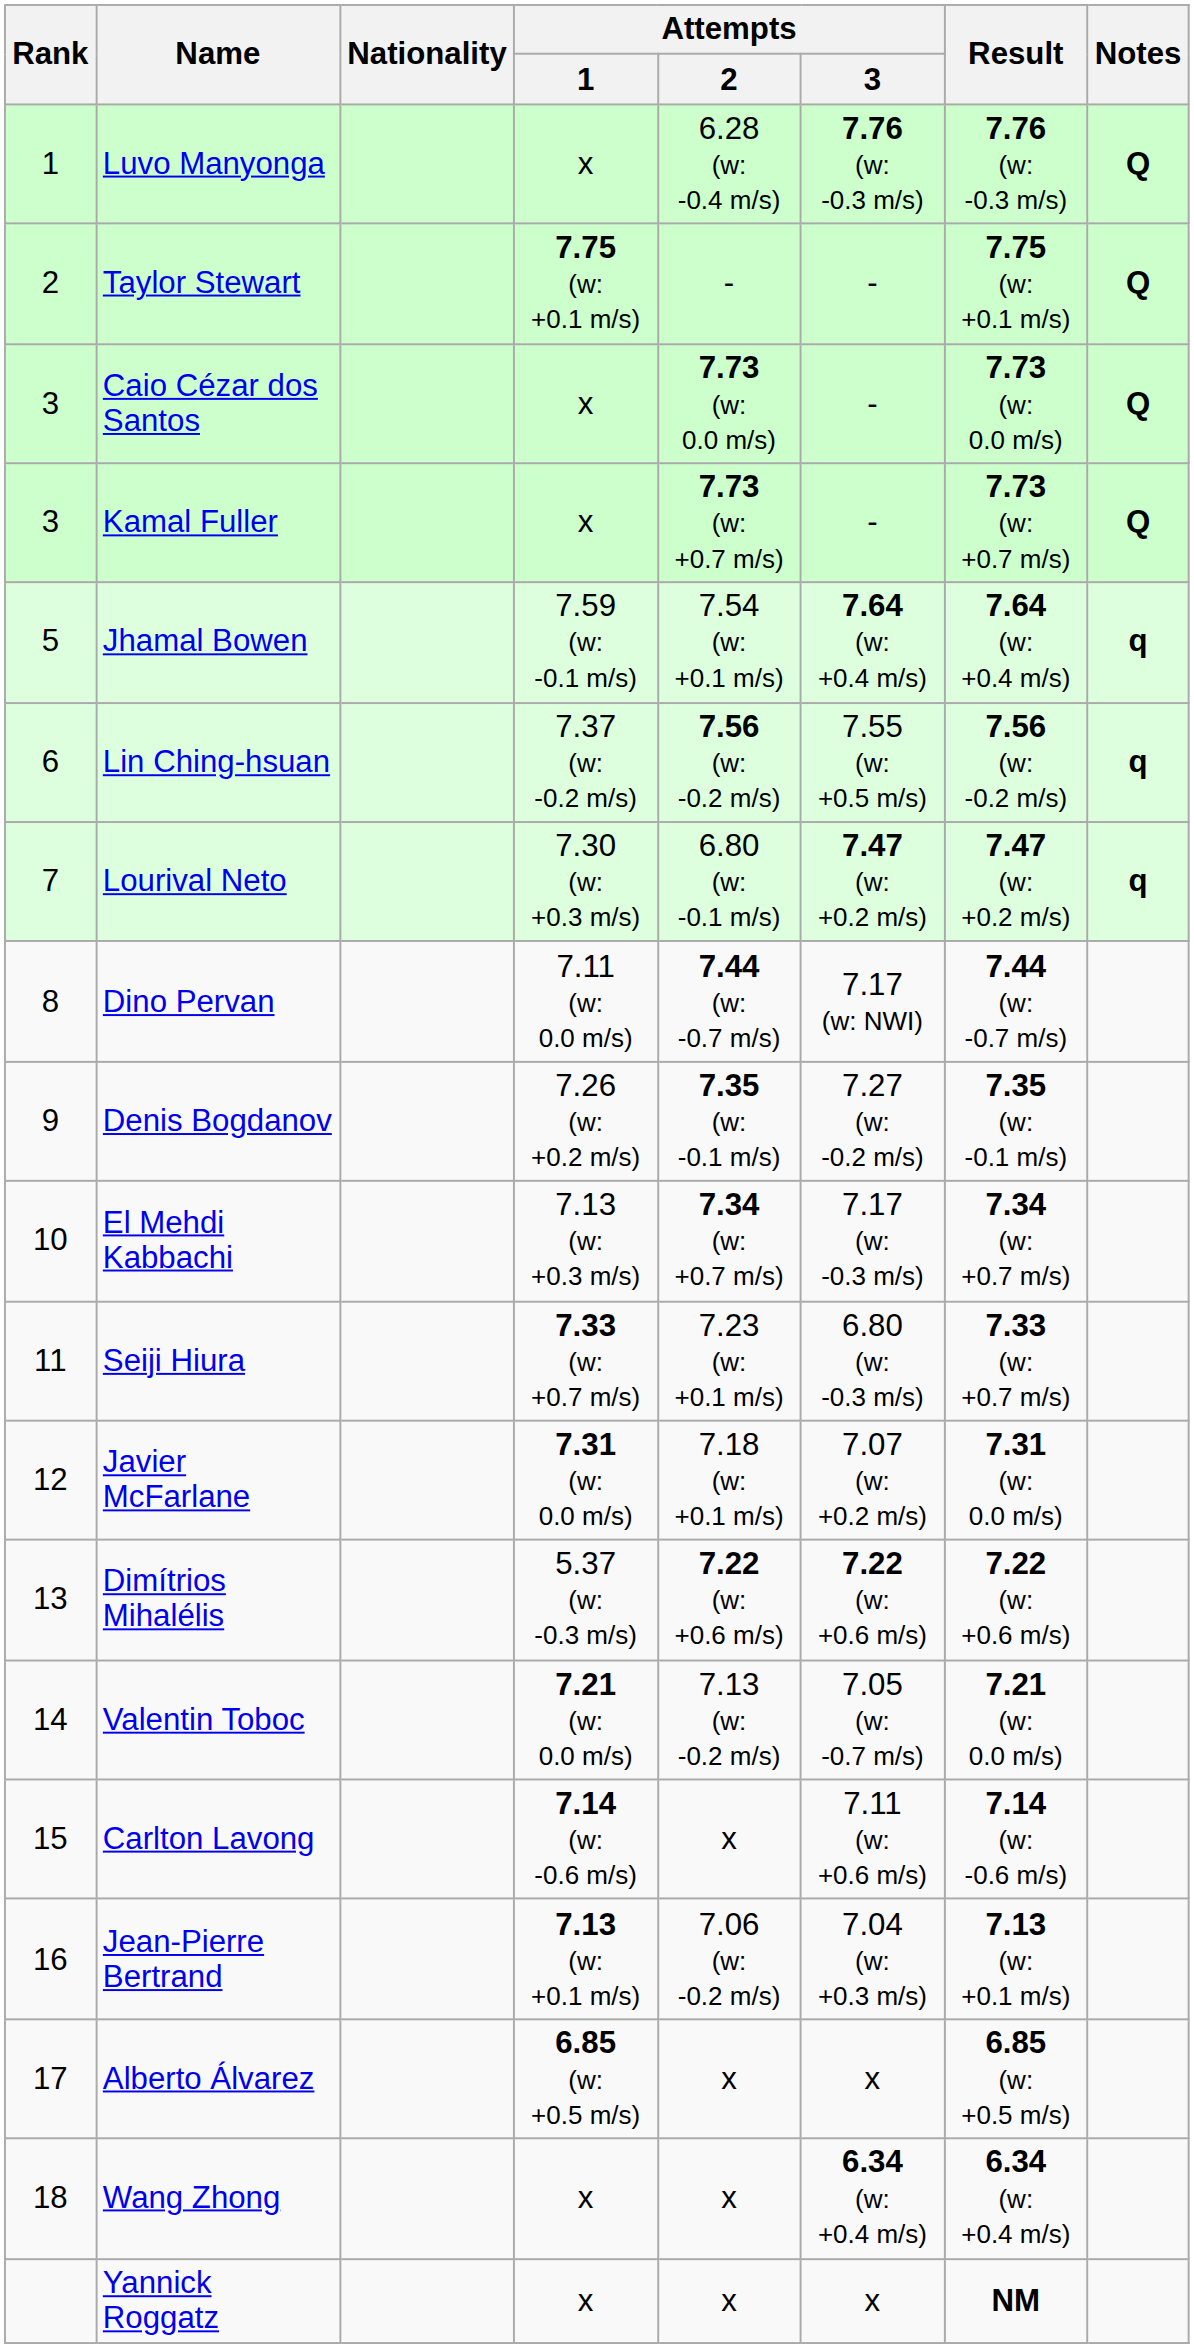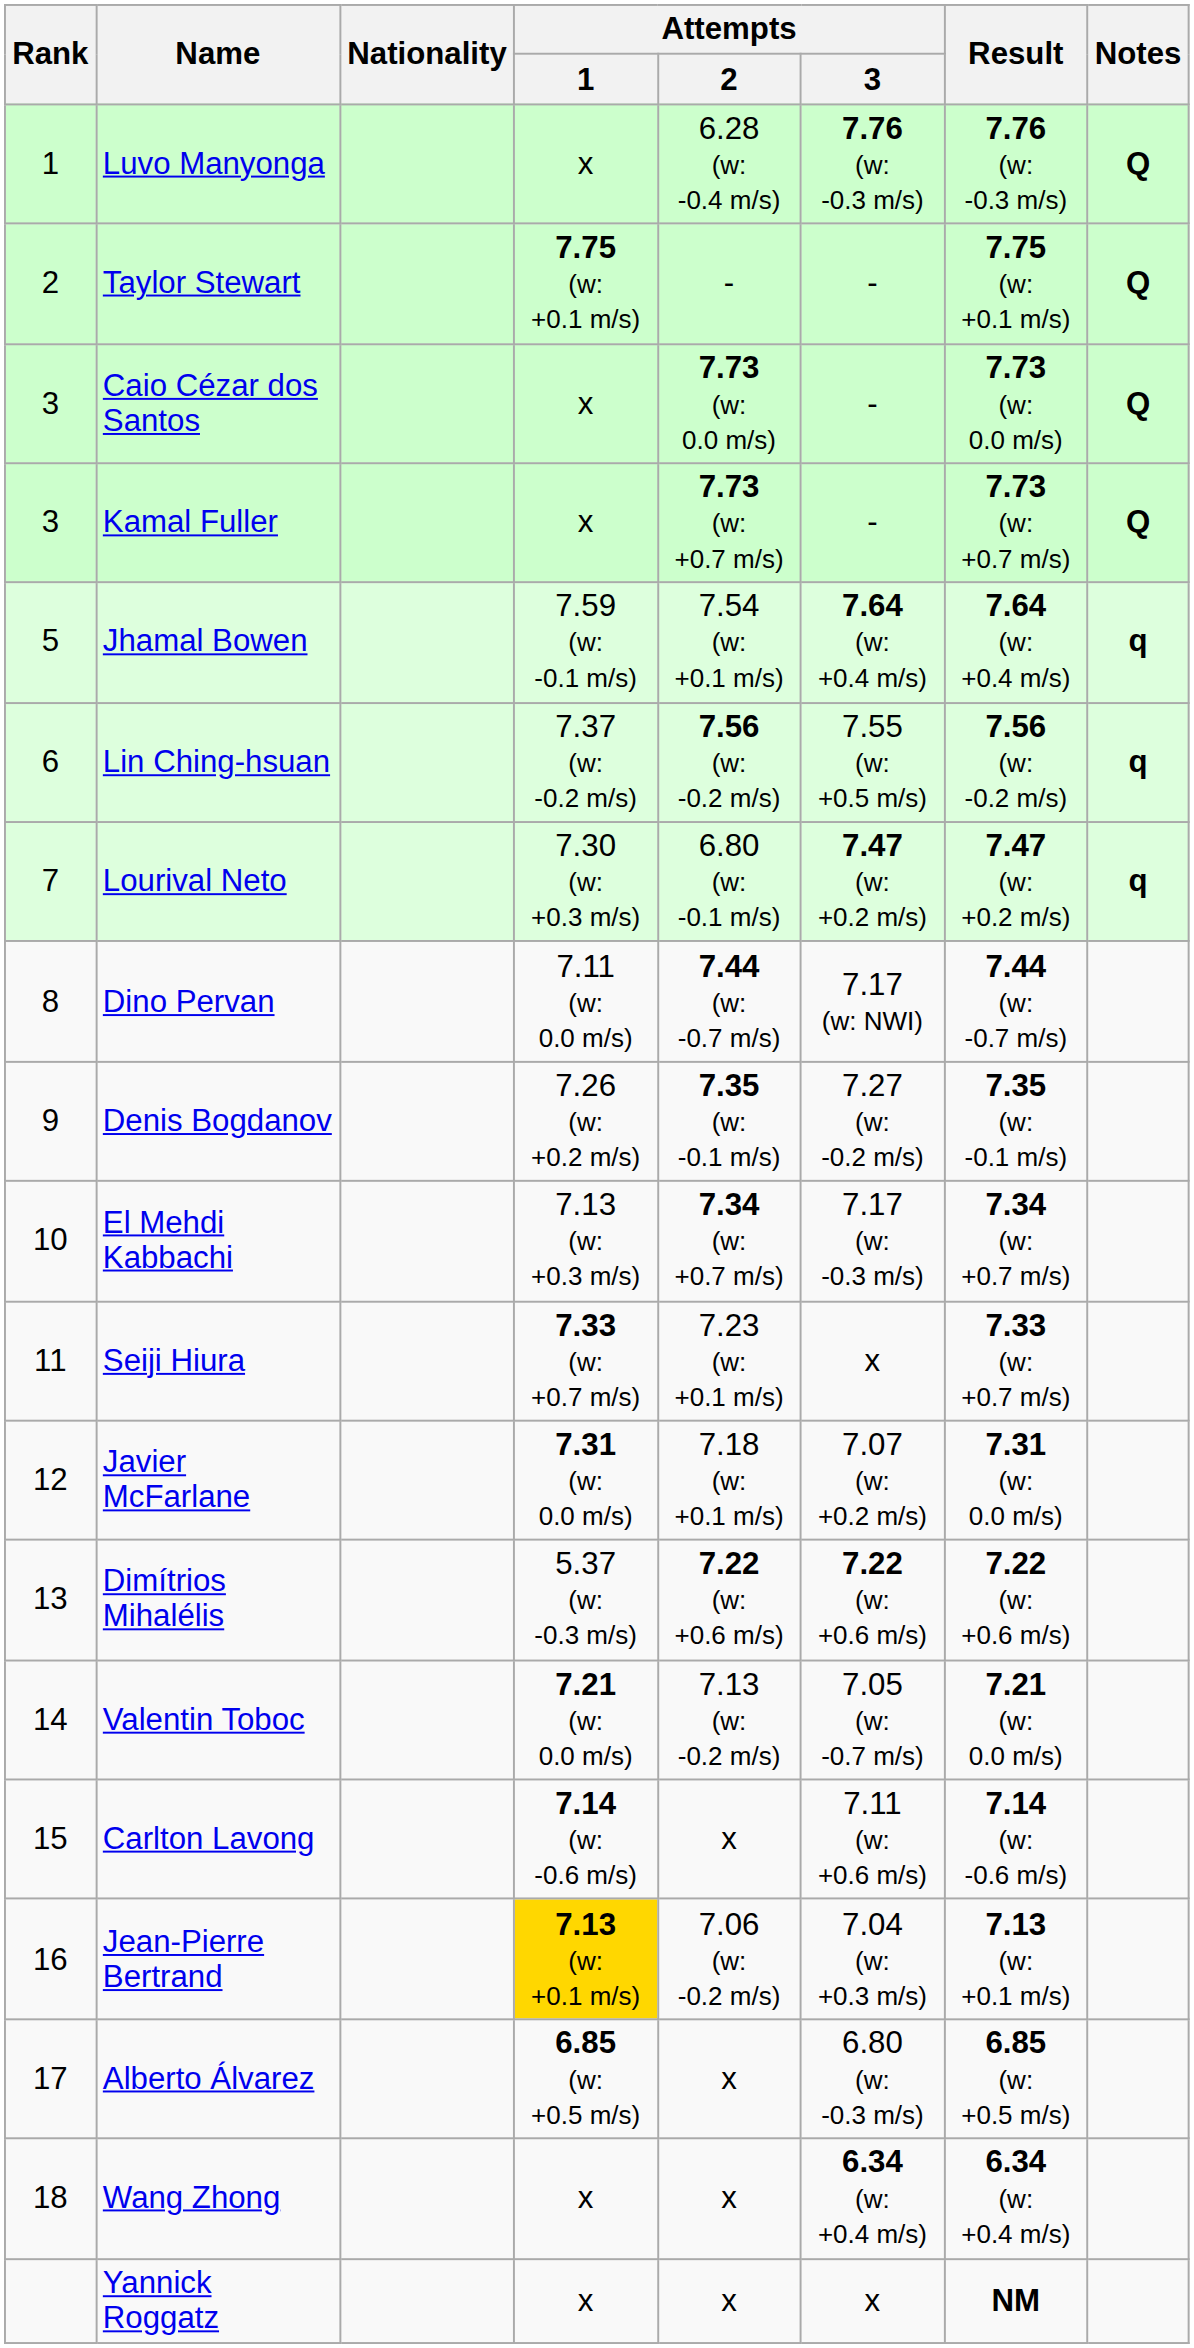(872, 1360) 6.80 (w: -0.3 m/s) -> (872, 1360) x
(586, 1958) no background -> (586, 1958) gold background
(872, 2078) x -> (872, 2078) 6.80 (w: -0.3 m/s)
